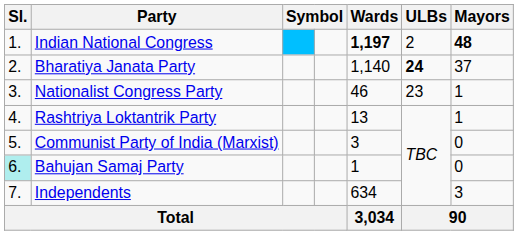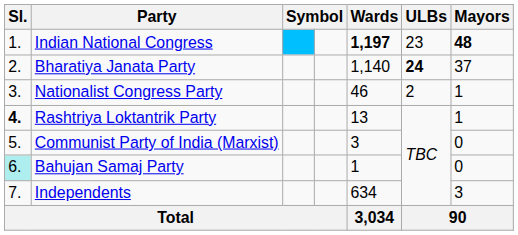(410, 42) 2 -> (414, 42) 23
(414, 92) 23 -> (410, 92) 2
(15, 117) normal -> (15, 117) bold
